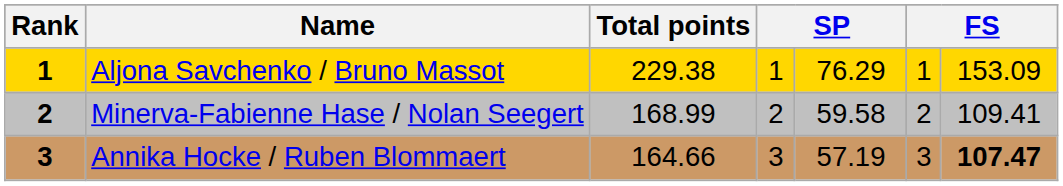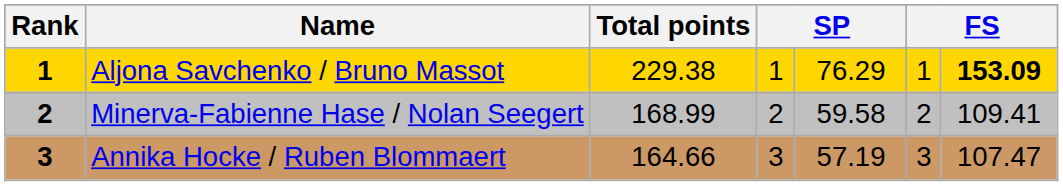(999, 69) normal -> (999, 69) bold
(999, 157) bold -> (999, 157) normal
